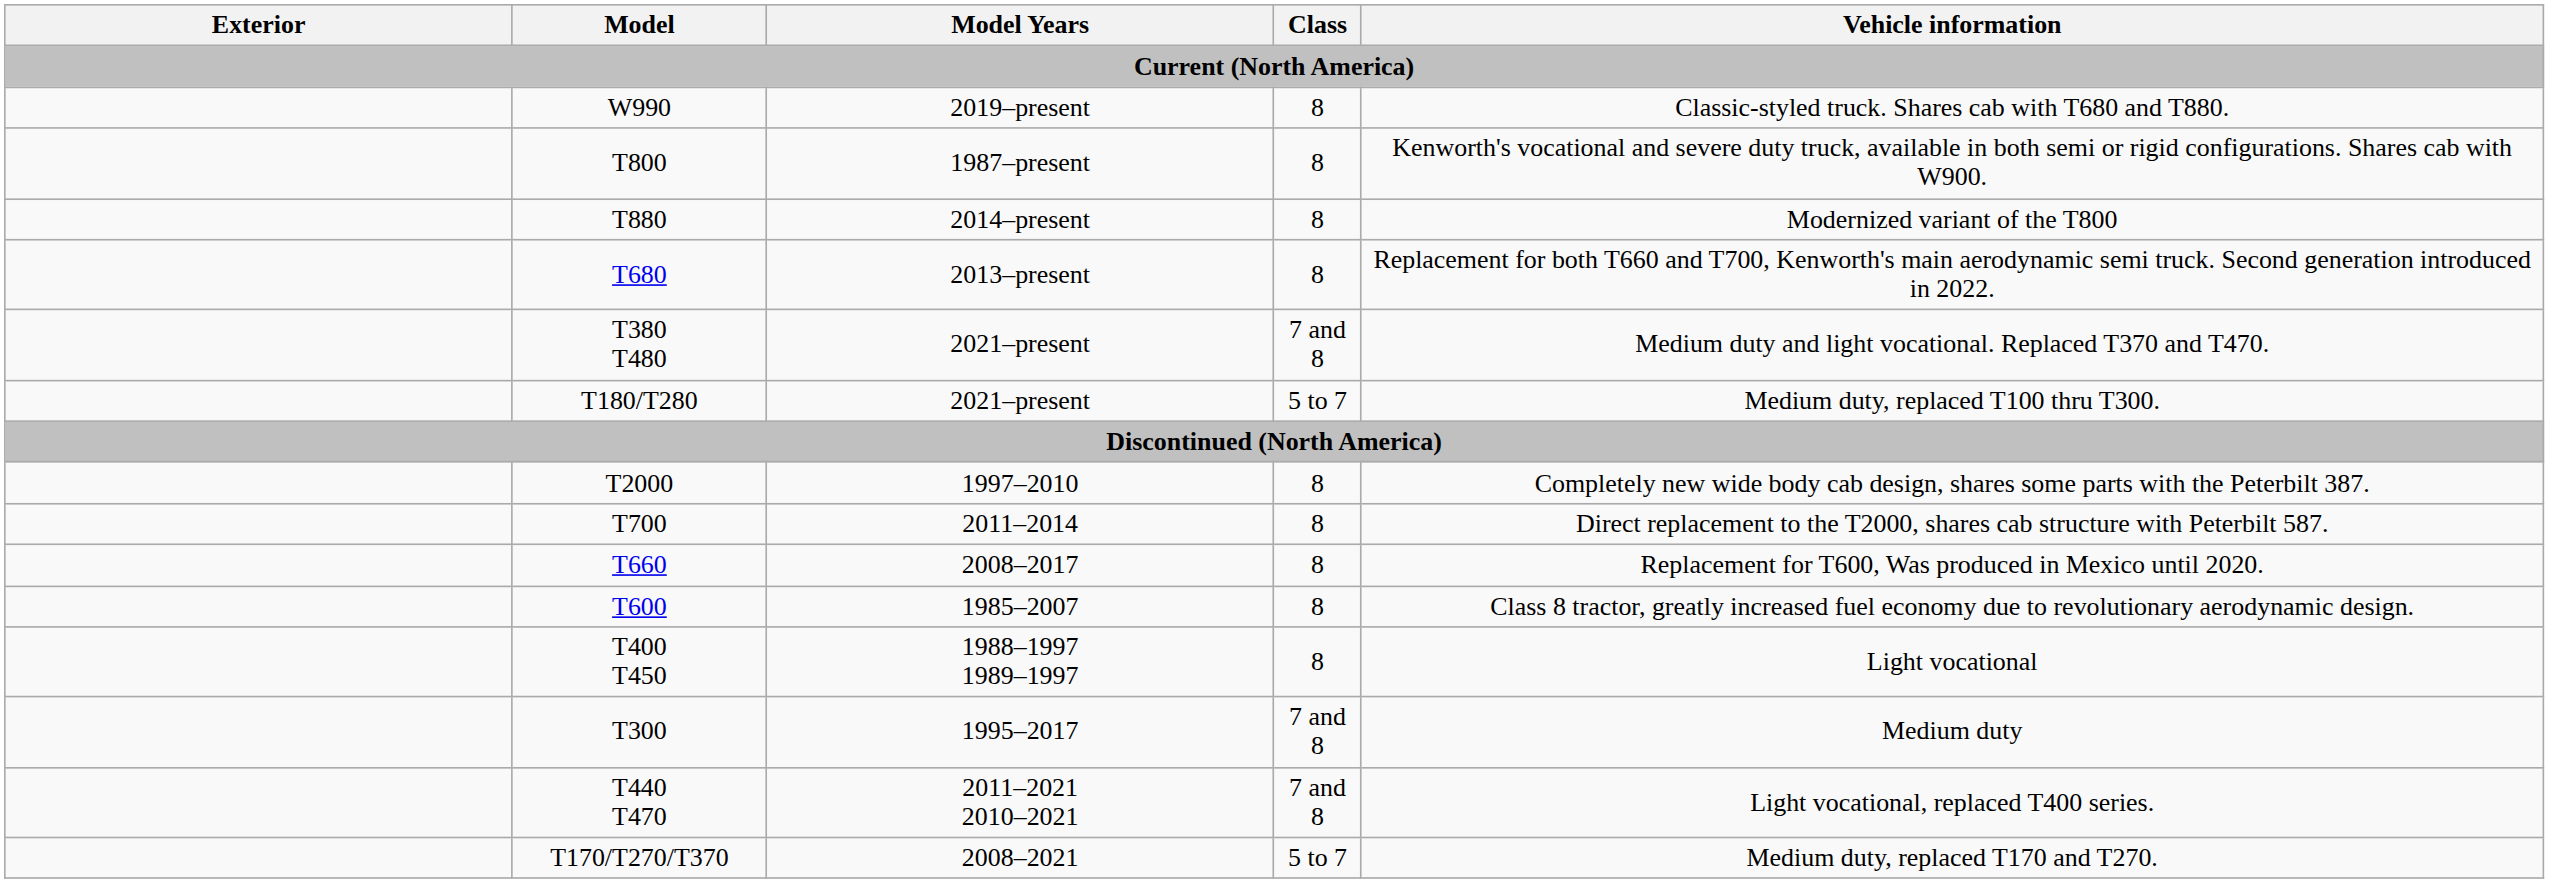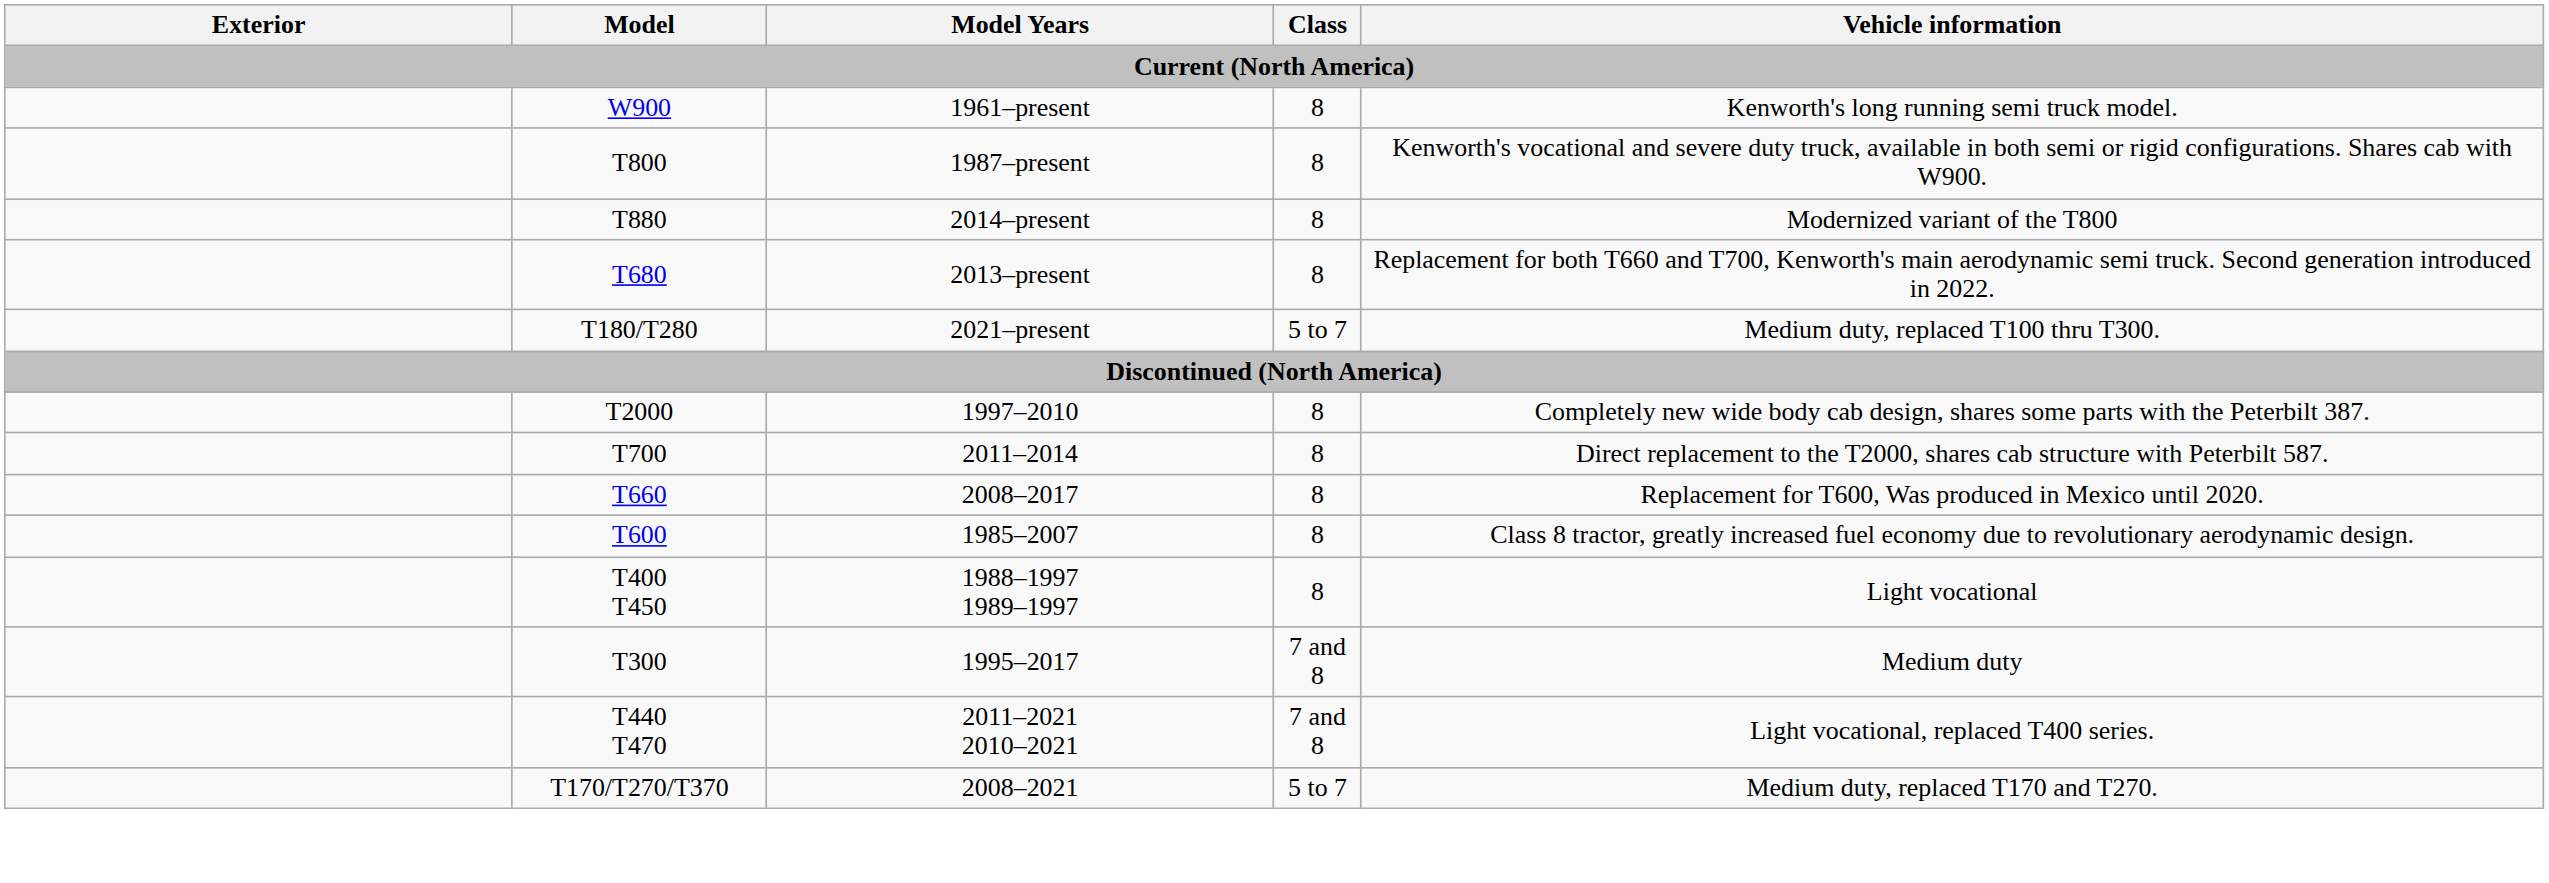+ row: (639, 107)
- row: (639, 107)
- row: (639, 344)
